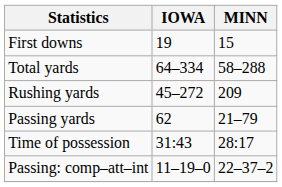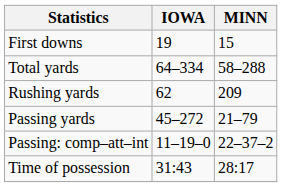(180, 93) 45–272 -> (164, 93) 62
(164, 118) 62 -> (180, 118) 45–272
rows swapped: (78, 168) <-> (69, 143)
